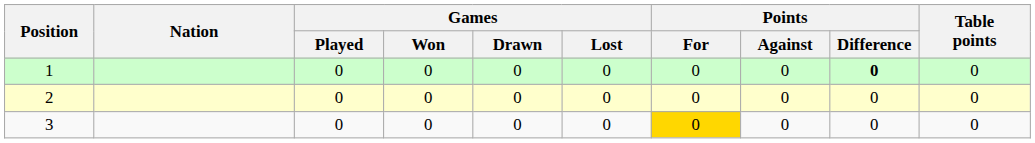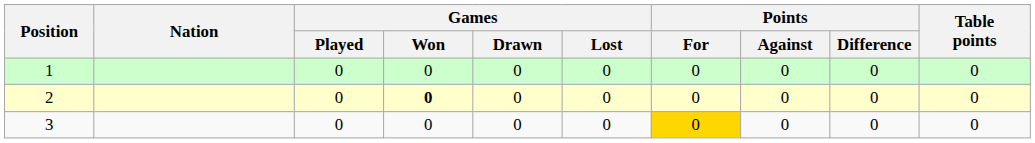(874, 71) bold -> (874, 71) normal
(428, 97) normal -> (428, 97) bold
